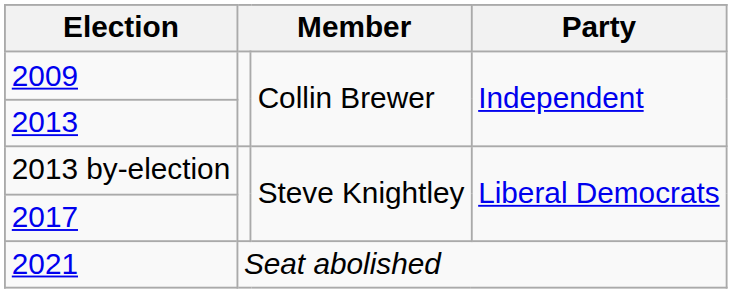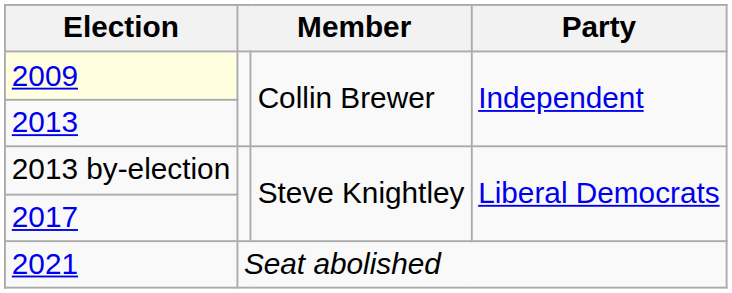(45, 75) no background -> (45, 75) lightyellow background
